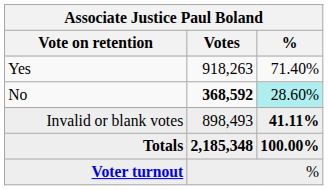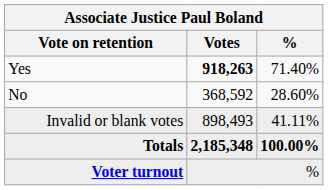(228, 69) normal -> (228, 69) bold
(228, 95) bold -> (228, 95) normal
(295, 95) paleturquoise background -> (295, 95) no background
(294, 120) bold -> (295, 120) normal
